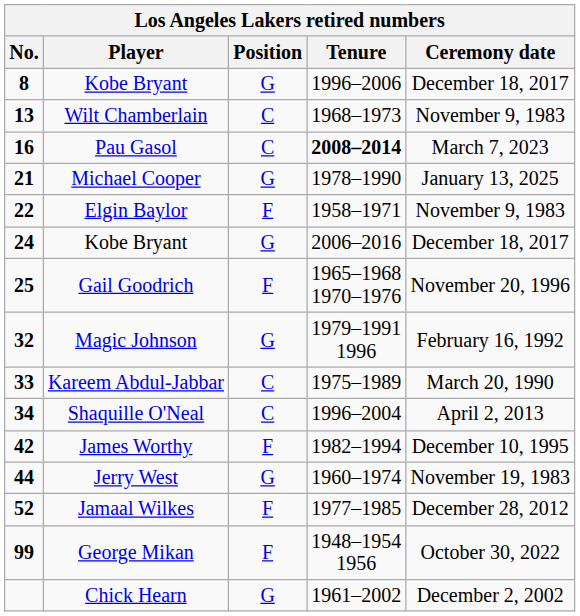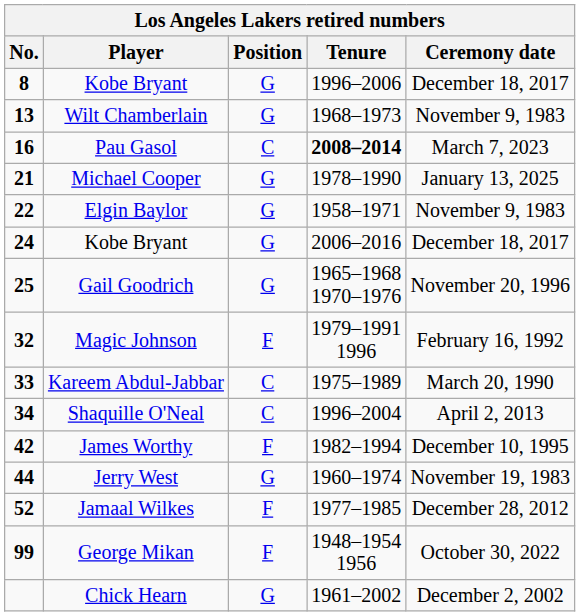(268, 115) C -> (268, 115) G
(268, 210) F -> (268, 210) G
(268, 285) F -> (268, 285) G
(268, 339) G -> (268, 339) F
